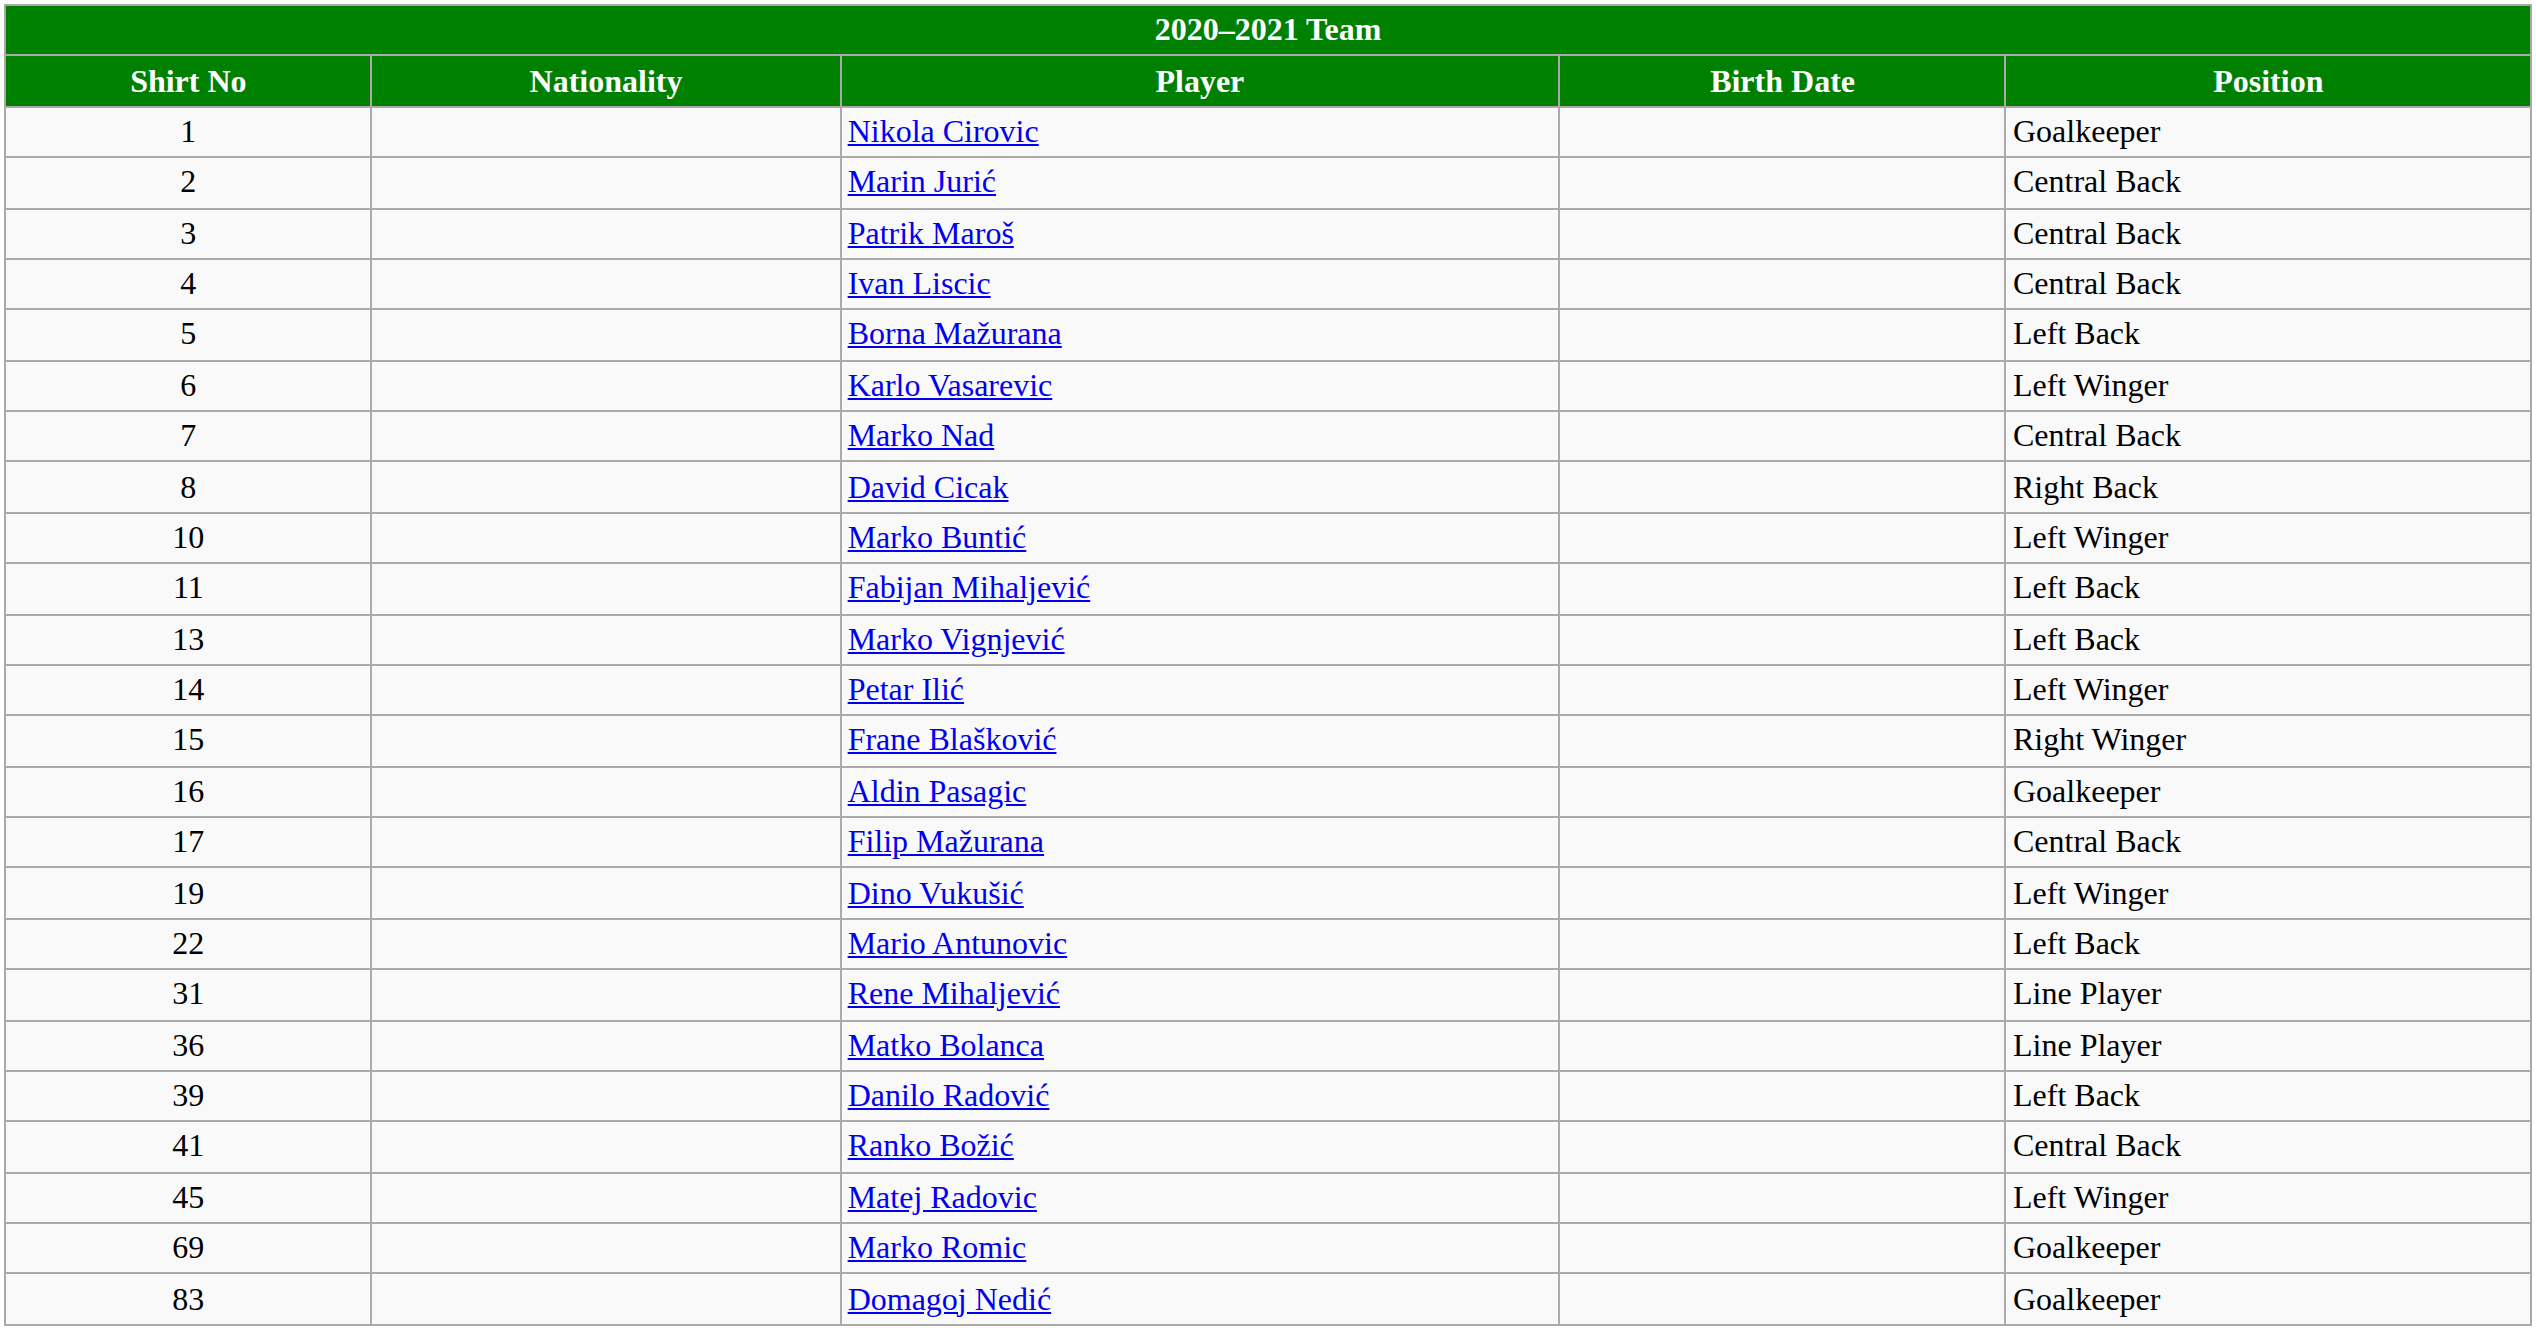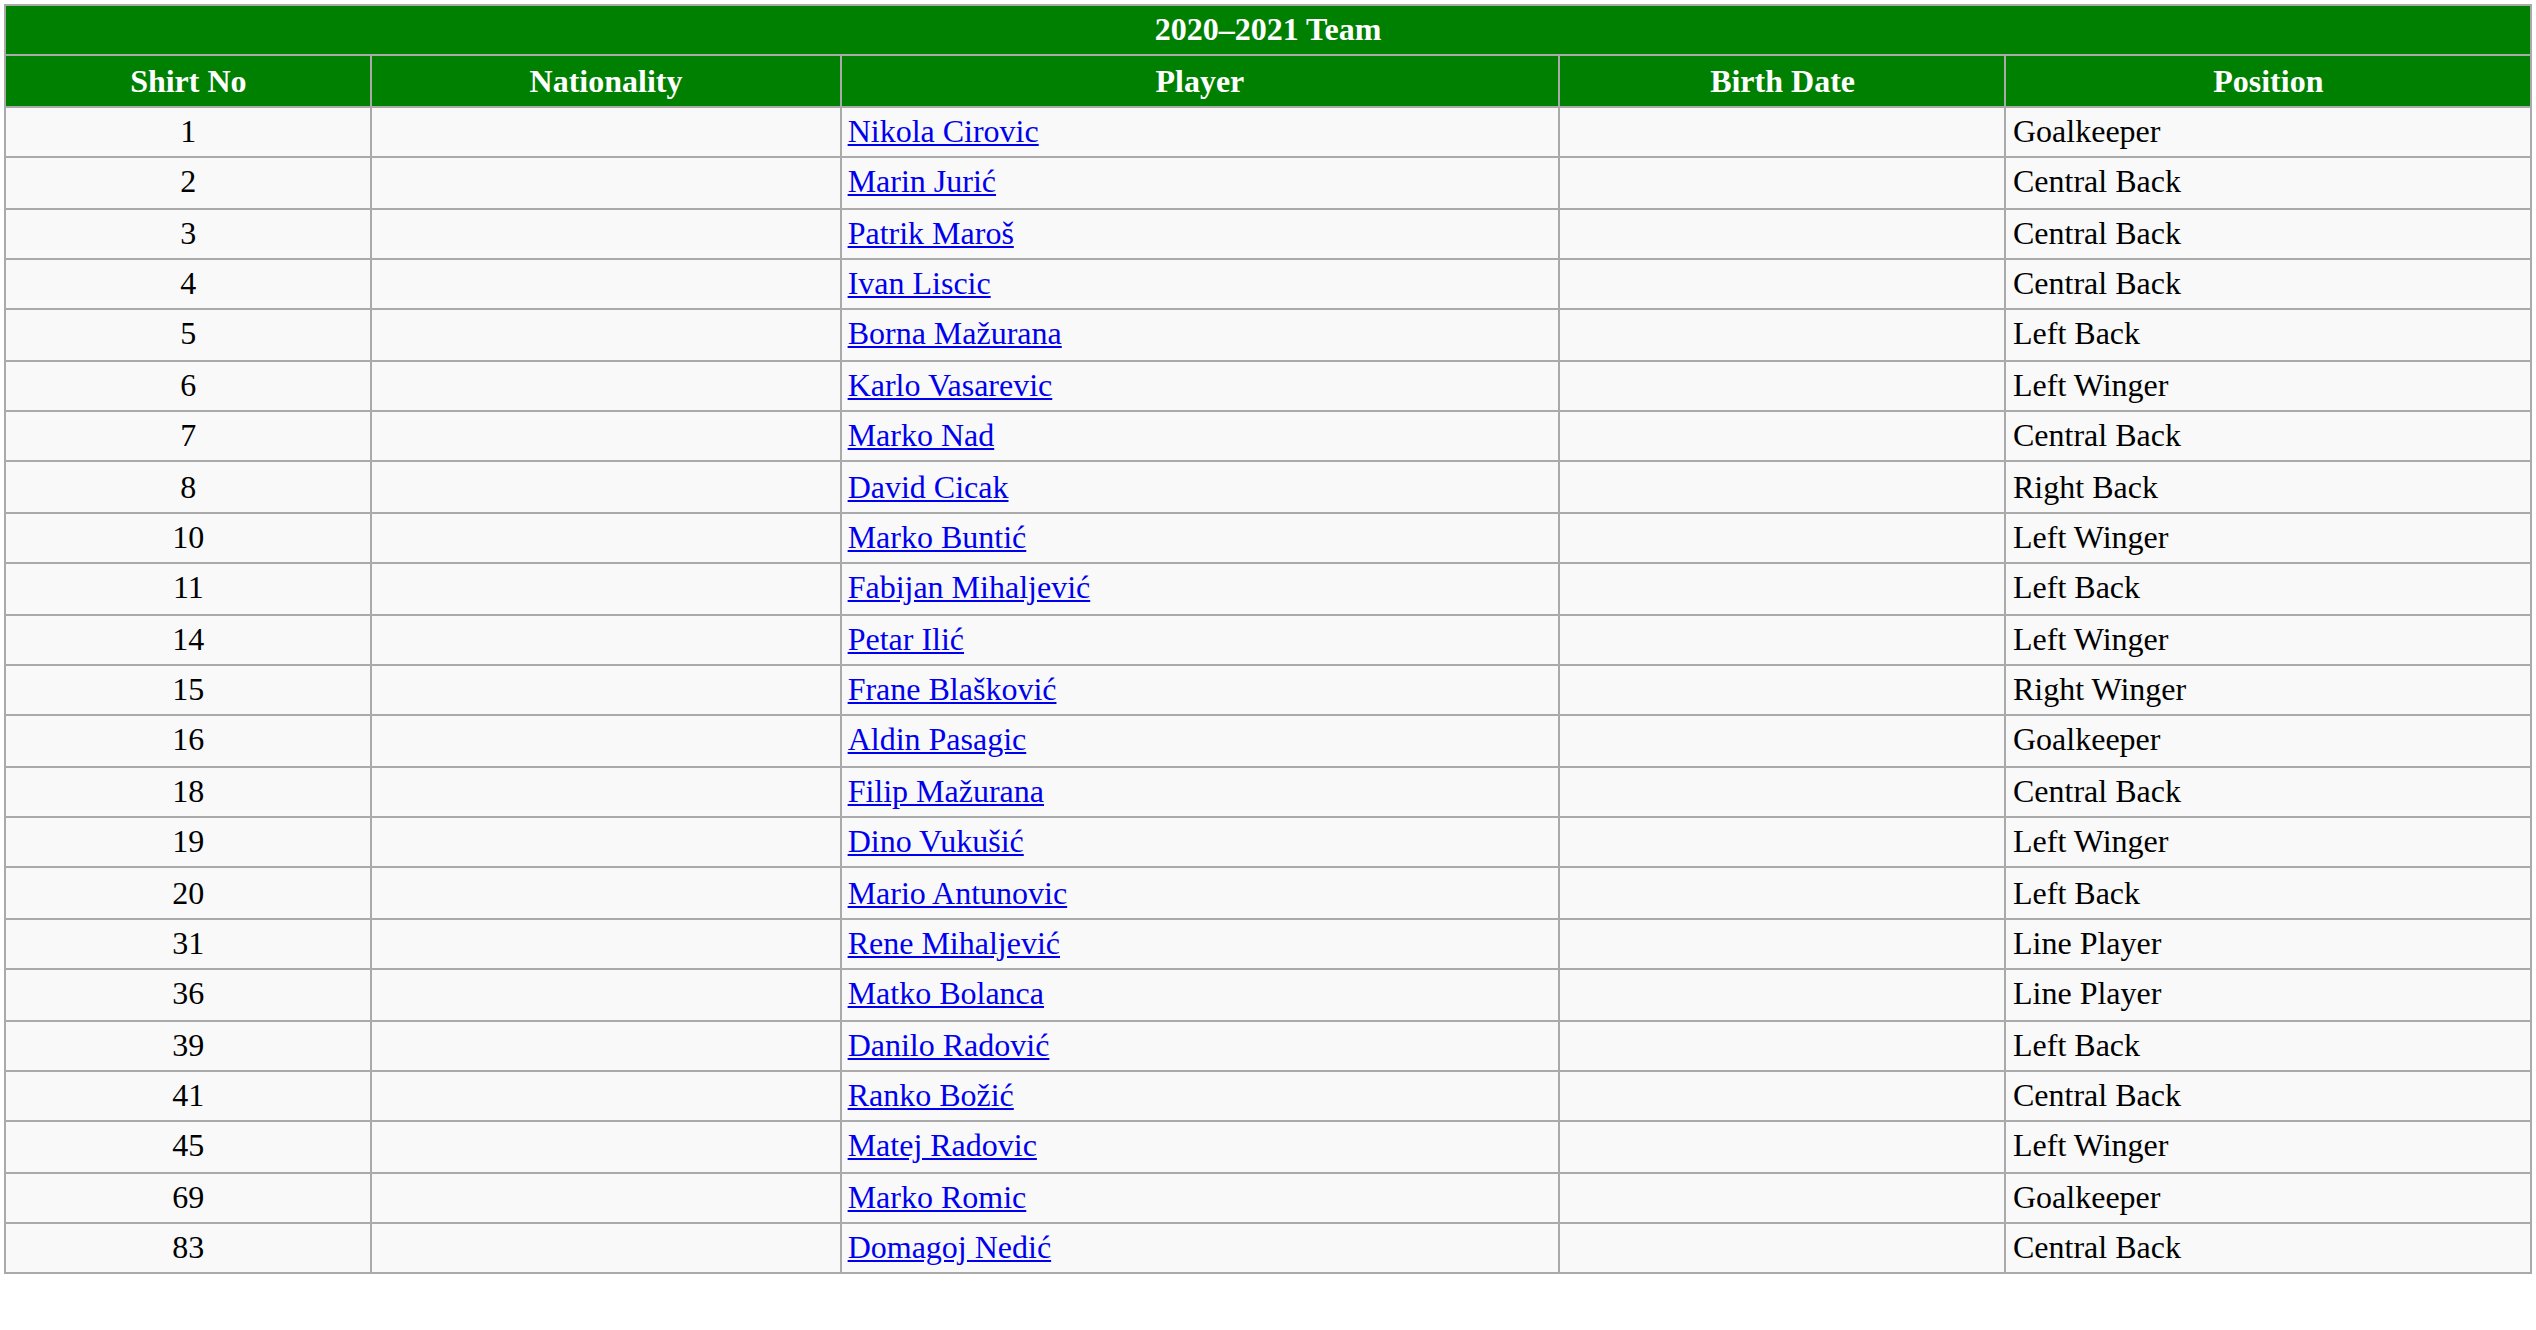- row: (956, 638)
(188, 841) 17 -> (188, 791) 18
(188, 943) 22 -> (188, 892) 20
(2087, 1298) Goalkeeper -> (2097, 1247) Central Back
